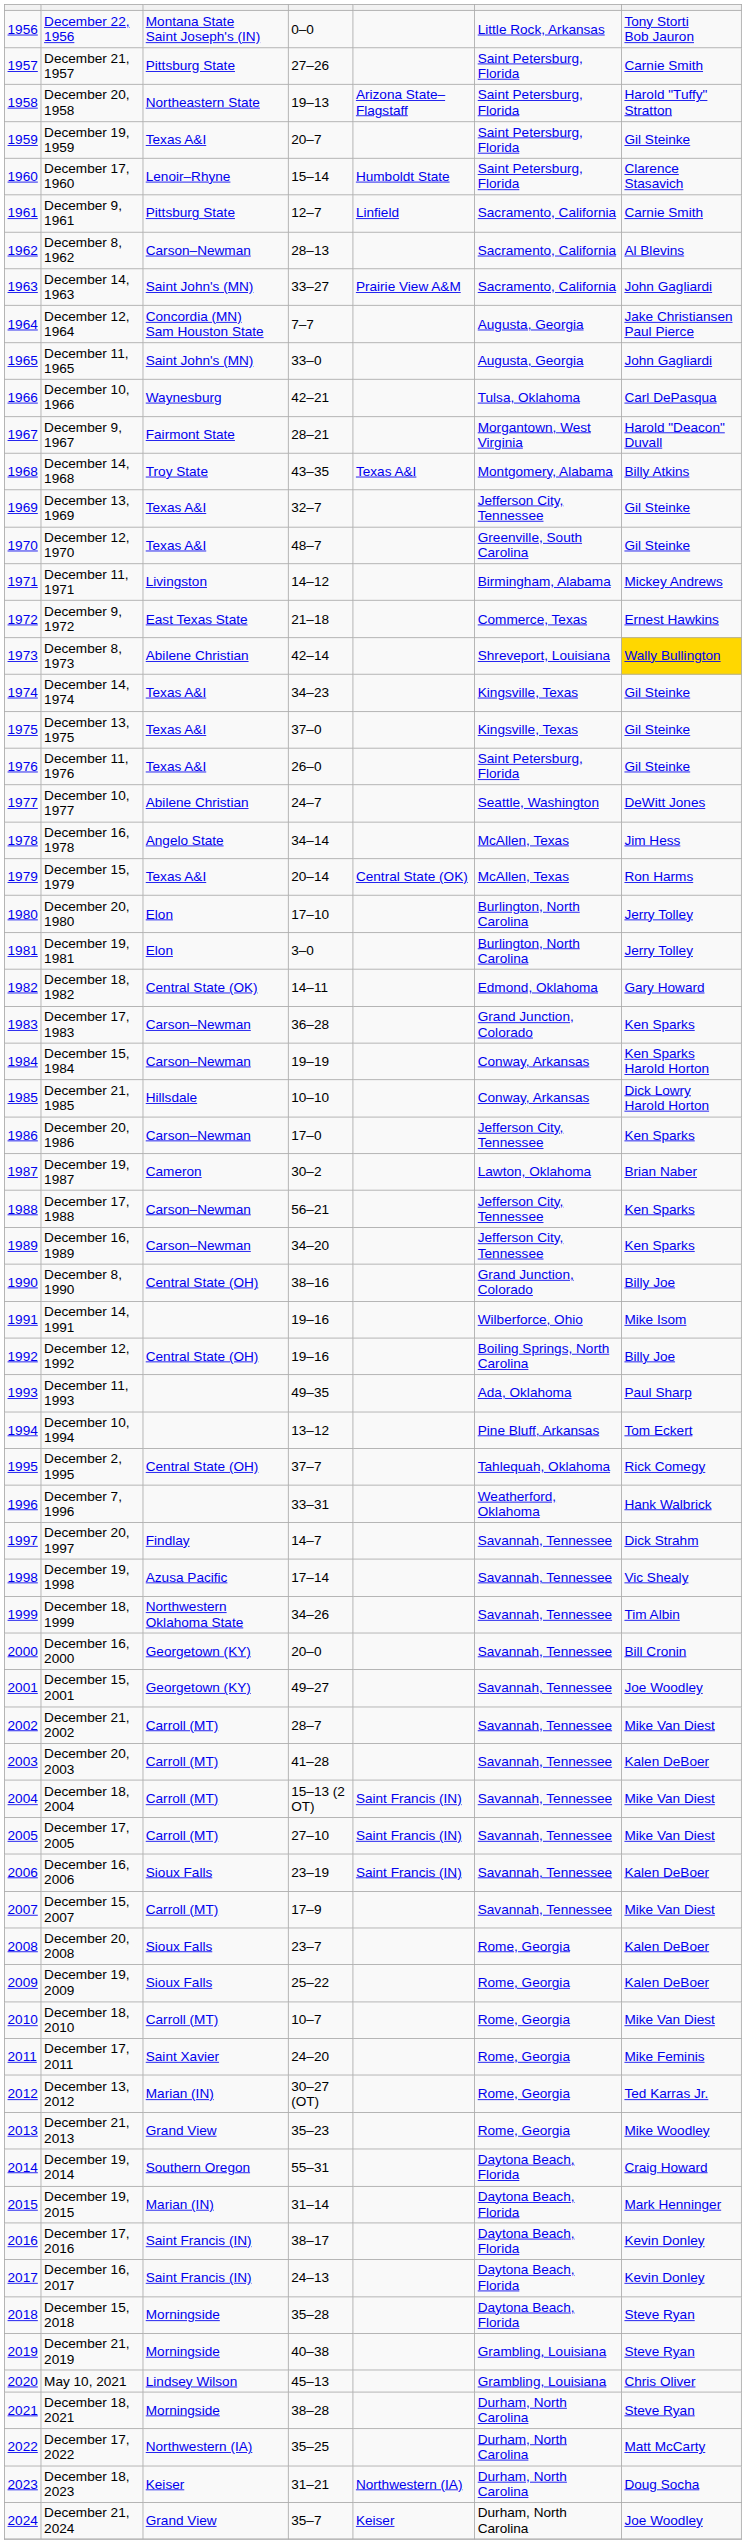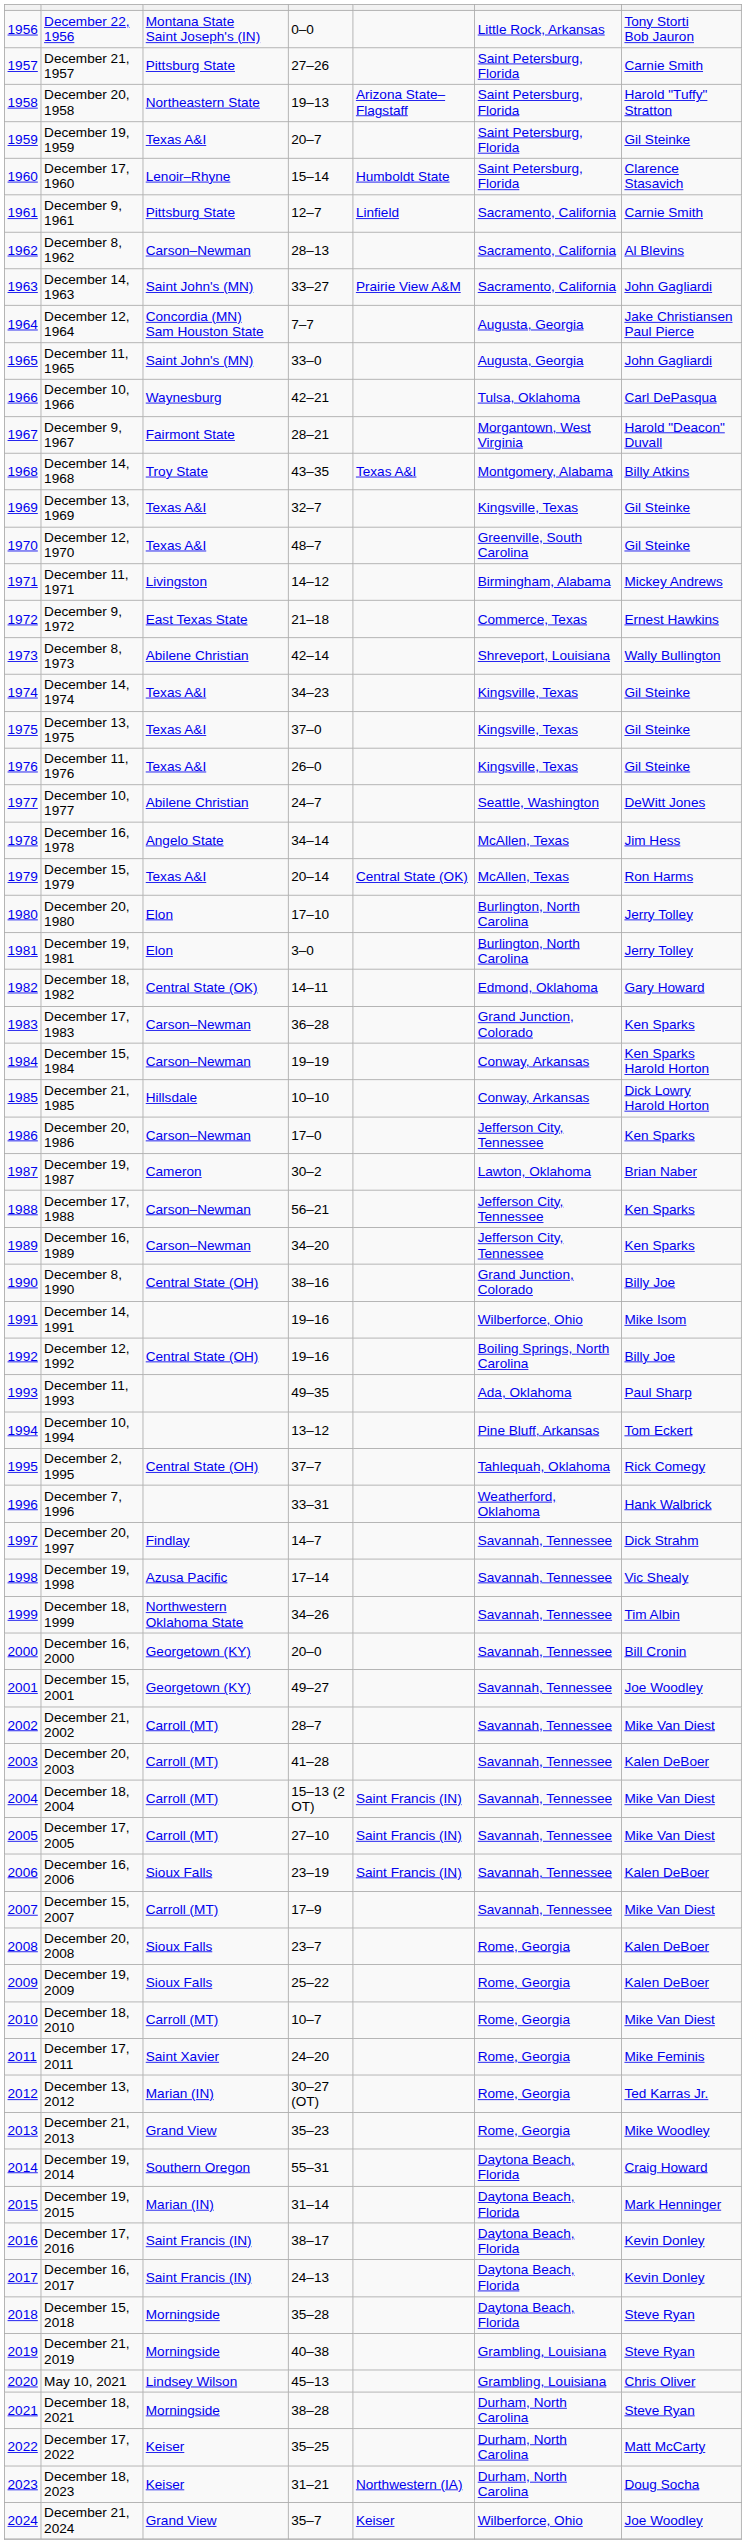(521, 508) Jefferson City, Tennessee -> (528, 508) Kingsville, Texas
(673, 655) gold background -> (673, 655) no background
(530, 766) Saint Petersburg, Florida -> (528, 766) Kingsville, Texas
(199, 2447) Northwestern (IA) -> (165, 2447) Keiser
(522, 2520) Durham, North Carolina -> (530, 2520) Wilberforce, Ohio
